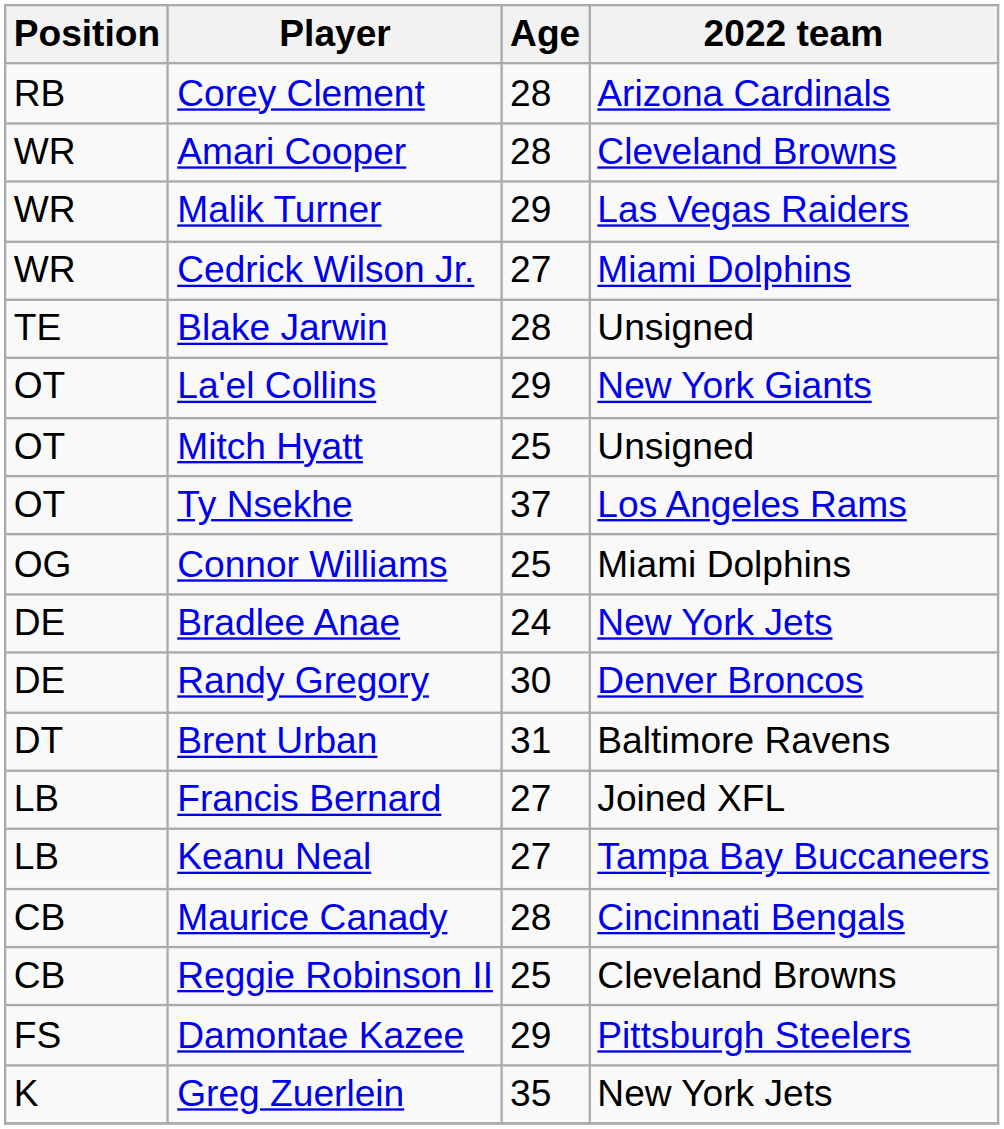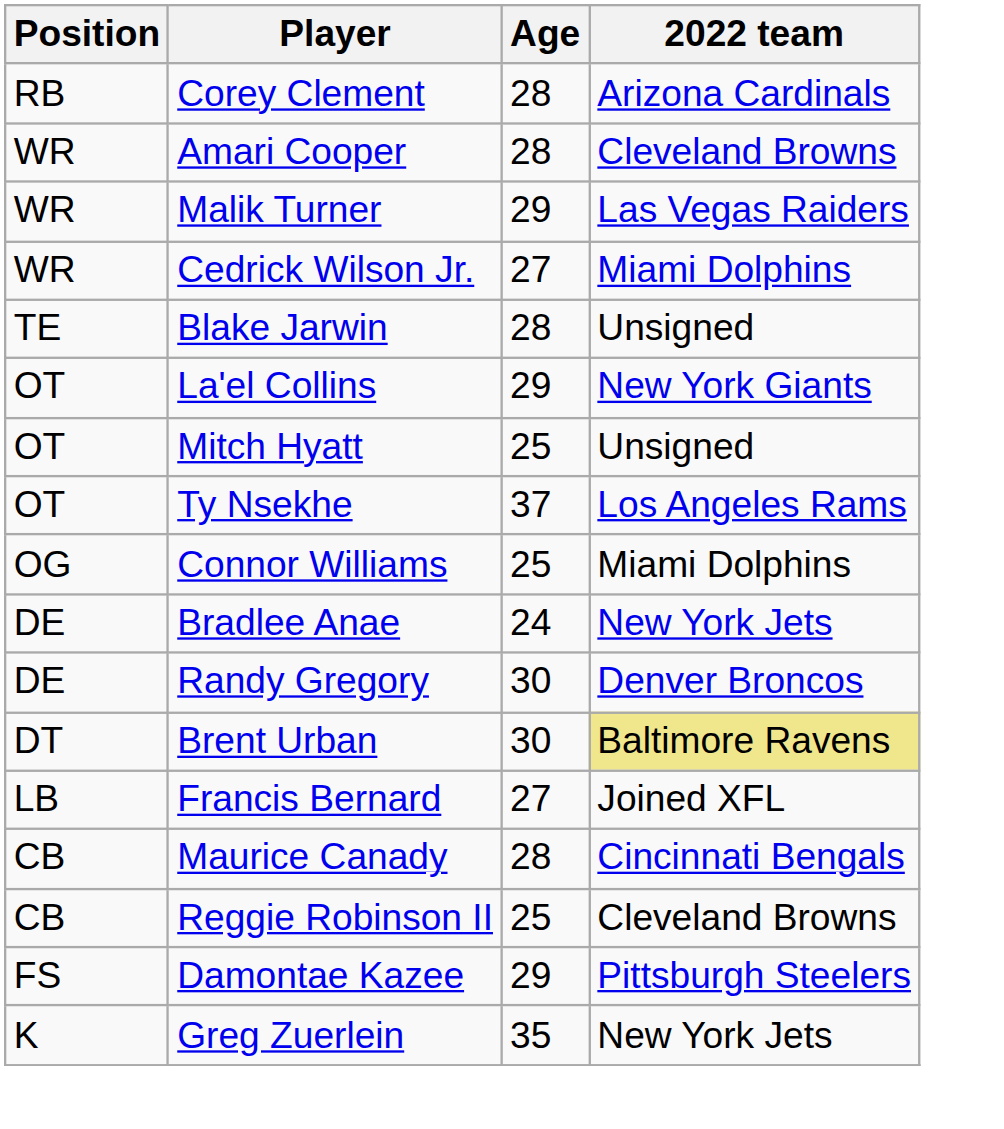(531, 740) 31 -> (531, 740) 30
(744, 740) no background -> (744, 740) khaki background
- row: (274, 858)
